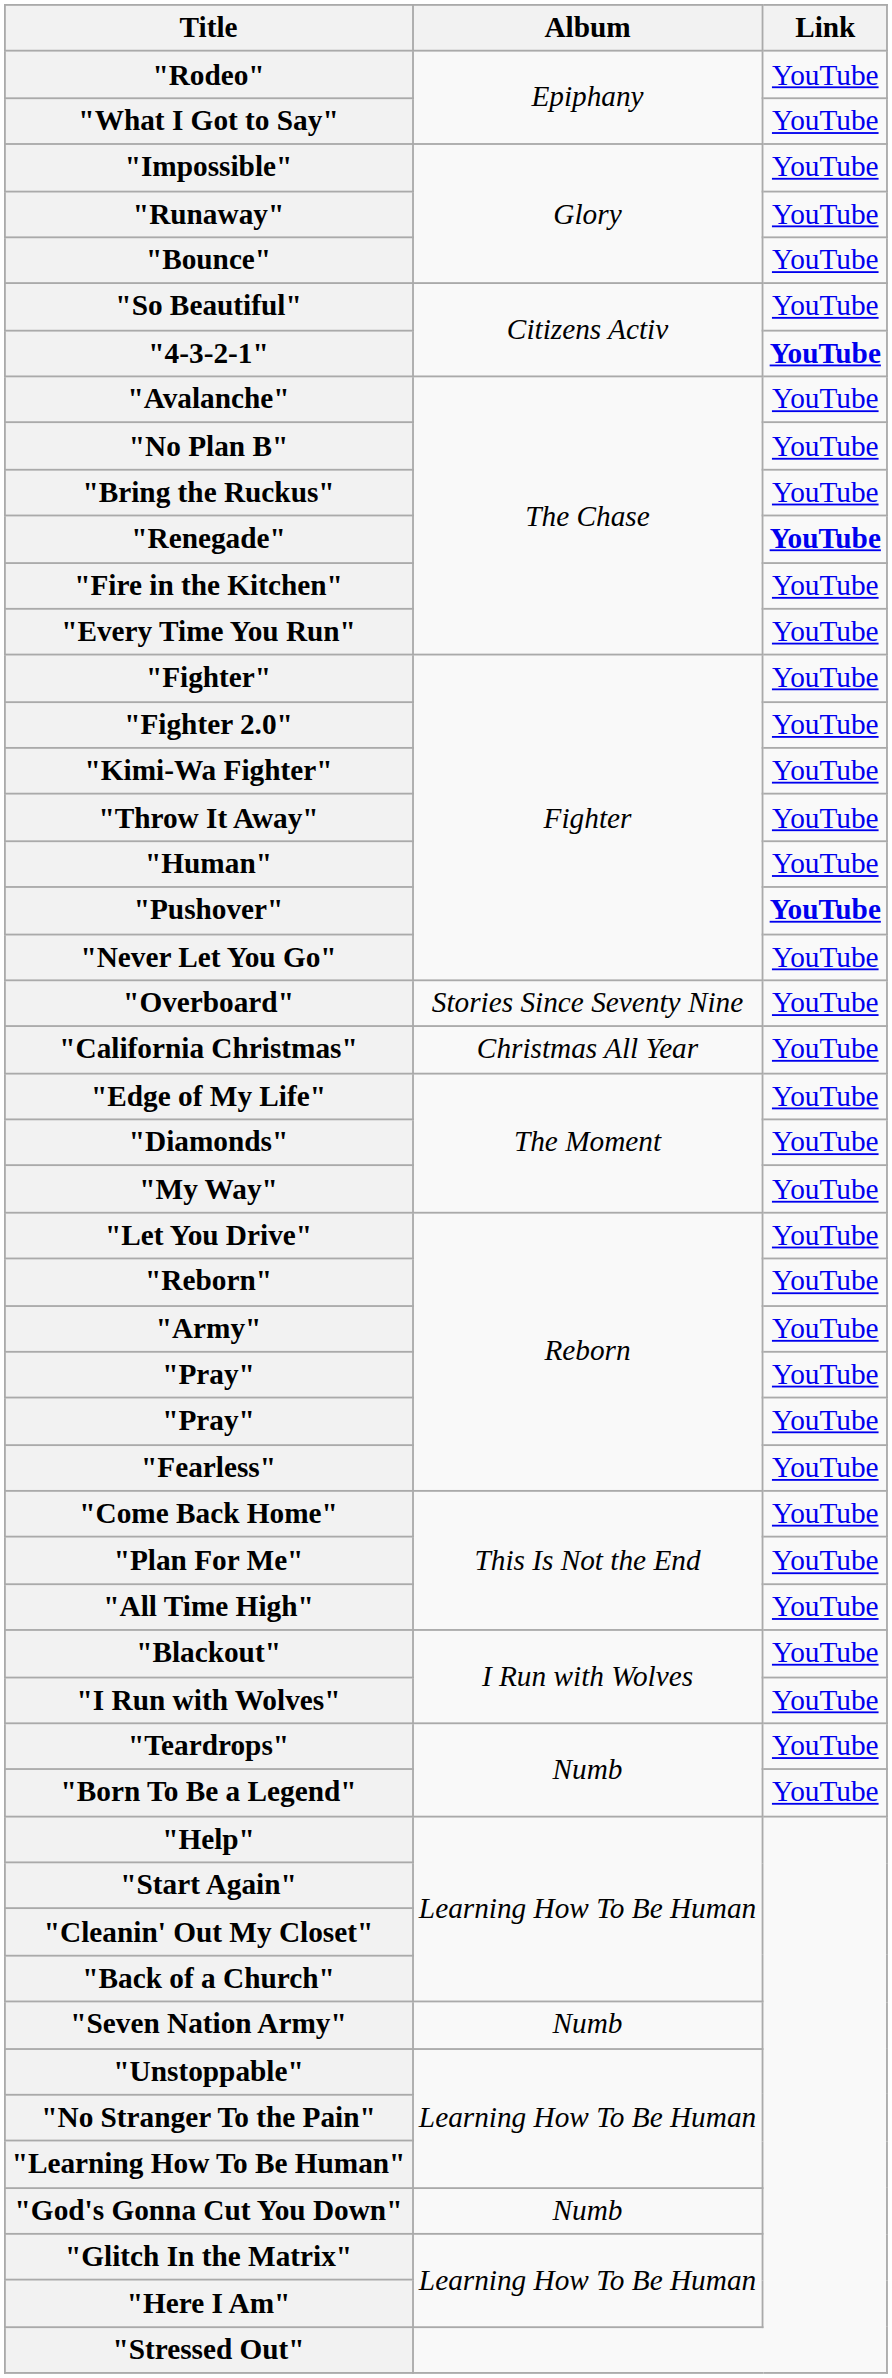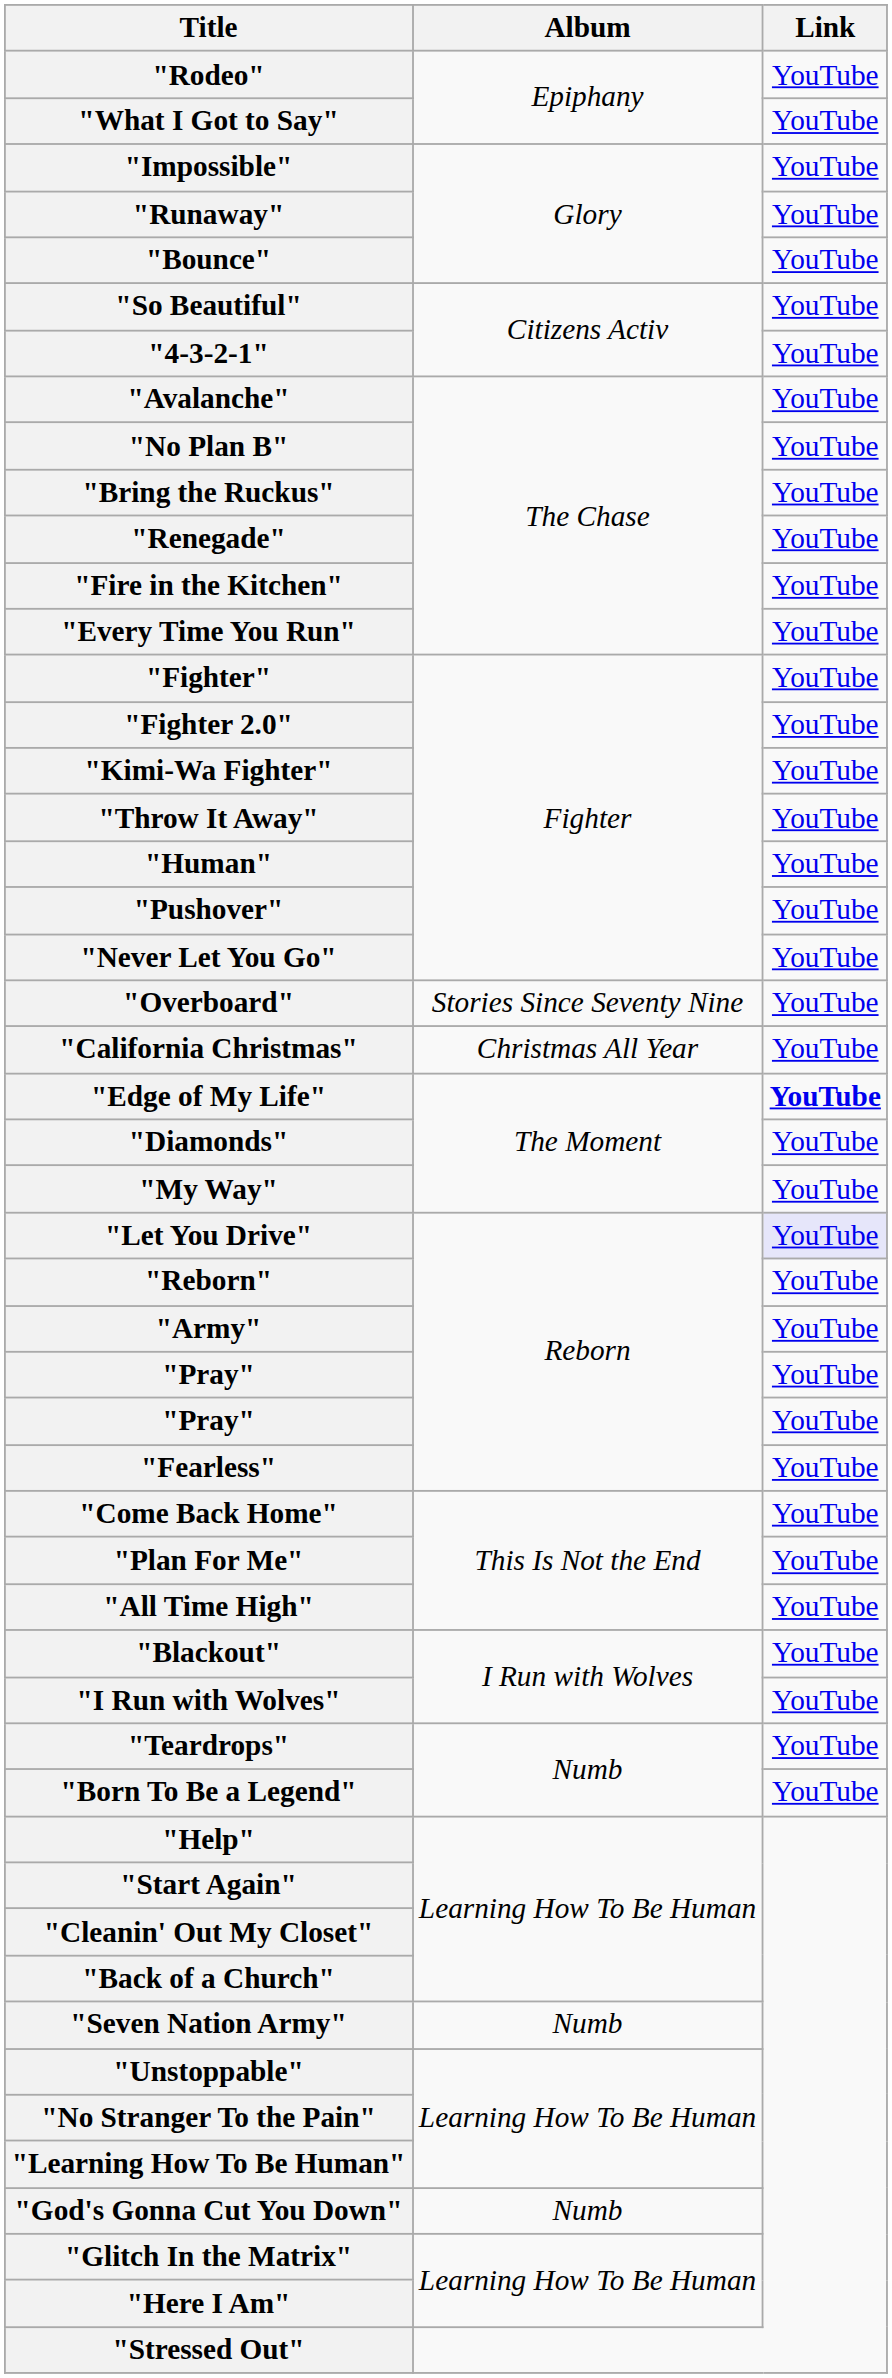(825, 352) bold -> (825, 352) normal
(825, 538) bold -> (825, 538) normal
(825, 910) bold -> (825, 910) normal
(825, 1095) normal -> (825, 1095) bold
(825, 1235) no background -> (825, 1235) lavender background
